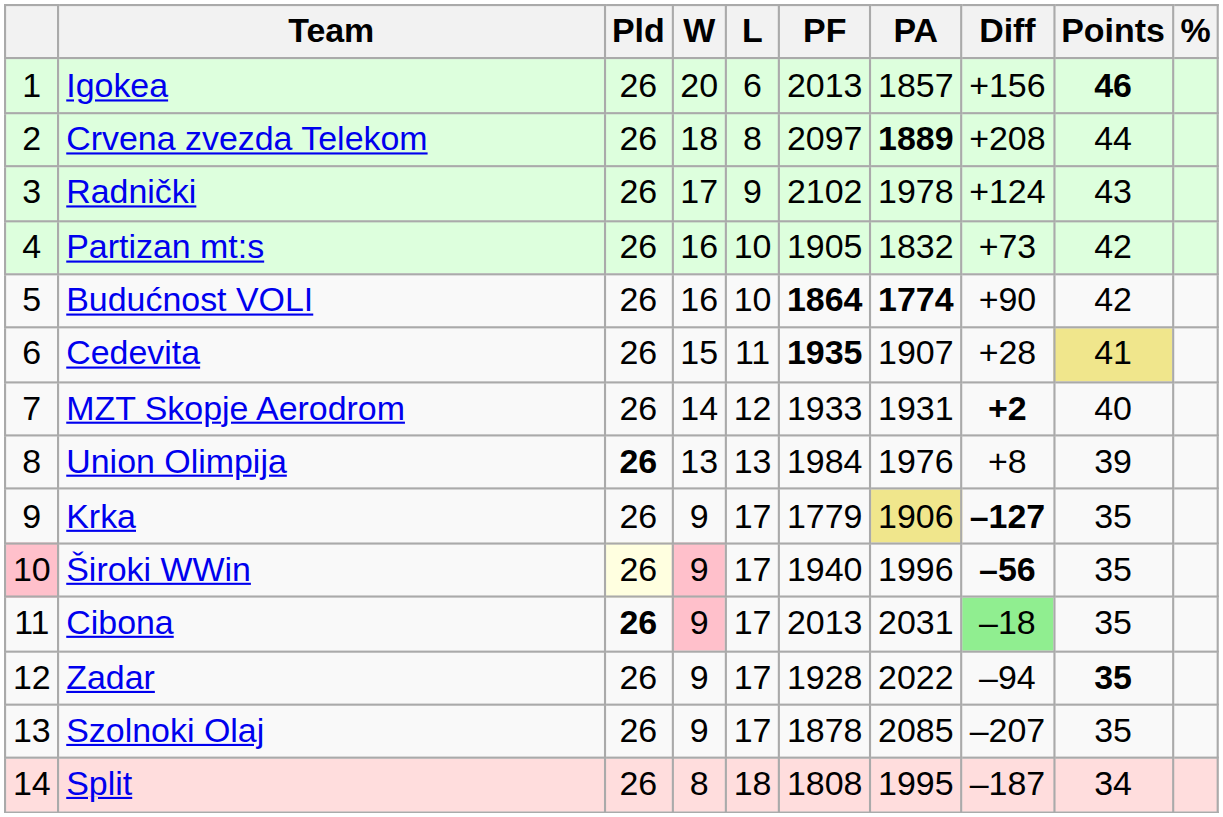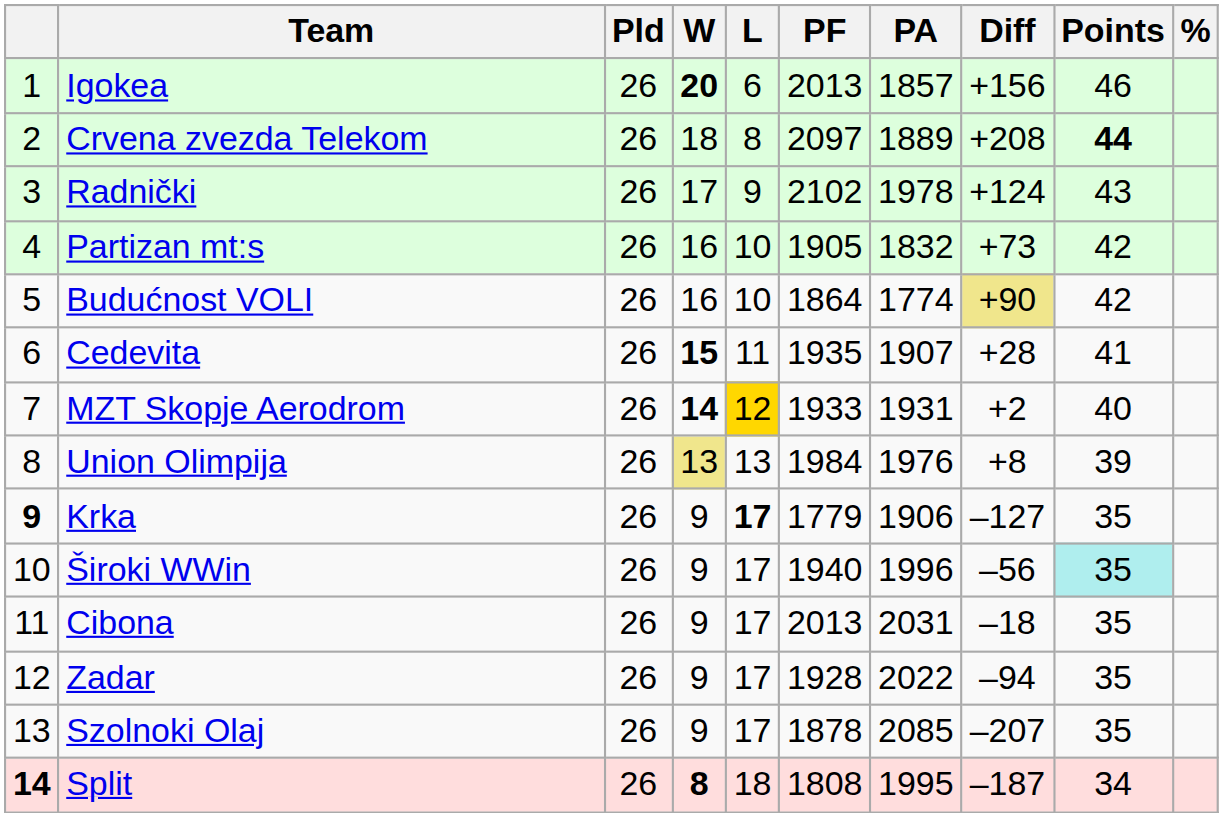(699, 85) normal -> (699, 85) bold
(1113, 85) bold -> (1113, 85) normal
(916, 138) bold -> (916, 138) normal
(1113, 138) normal -> (1113, 138) bold
(825, 300) bold -> (825, 300) normal
(916, 300) bold -> (916, 300) normal
(1007, 300) no background -> (1007, 300) khaki background
(699, 354) normal -> (699, 354) bold
(825, 354) bold -> (825, 354) normal
(1113, 354) khaki background -> (1113, 354) no background
(699, 407) normal -> (699, 407) bold
(753, 407) no background -> (753, 407) gold background
(1007, 407) bold -> (1007, 407) normal
(638, 461) bold -> (638, 461) normal
(699, 461) no background -> (699, 461) khaki background
(32, 515) normal -> (32, 515) bold
(753, 515) normal -> (753, 515) bold
(916, 515) khaki background -> (916, 515) no background
(1007, 515) bold -> (1007, 515) normal
(32, 569) pink background -> (32, 569) no background
(638, 569) lightyellow background -> (638, 569) no background
(699, 569) pink background -> (699, 569) no background
(1007, 569) bold -> (1007, 569) normal
(1113, 569) no background -> (1113, 569) paleturquoise background
(638, 623) bold -> (638, 623) normal
(699, 623) pink background -> (699, 623) no background
(1007, 623) lightgreen background -> (1007, 623) no background
(1113, 676) bold -> (1113, 676) normal
(32, 784) normal -> (32, 784) bold
(699, 784) normal -> (699, 784) bold
